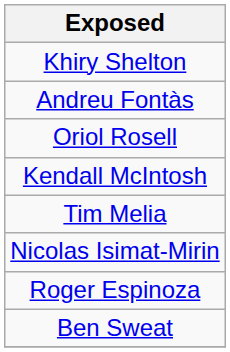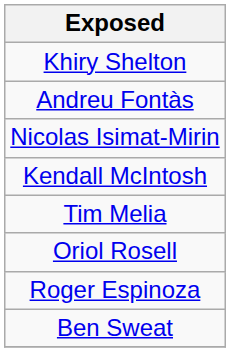(115, 137) Oriol Rosell -> (115, 137) Nicolas Isimat-Mirin
(115, 251) Nicolas Isimat-Mirin -> (115, 251) Oriol Rosell
